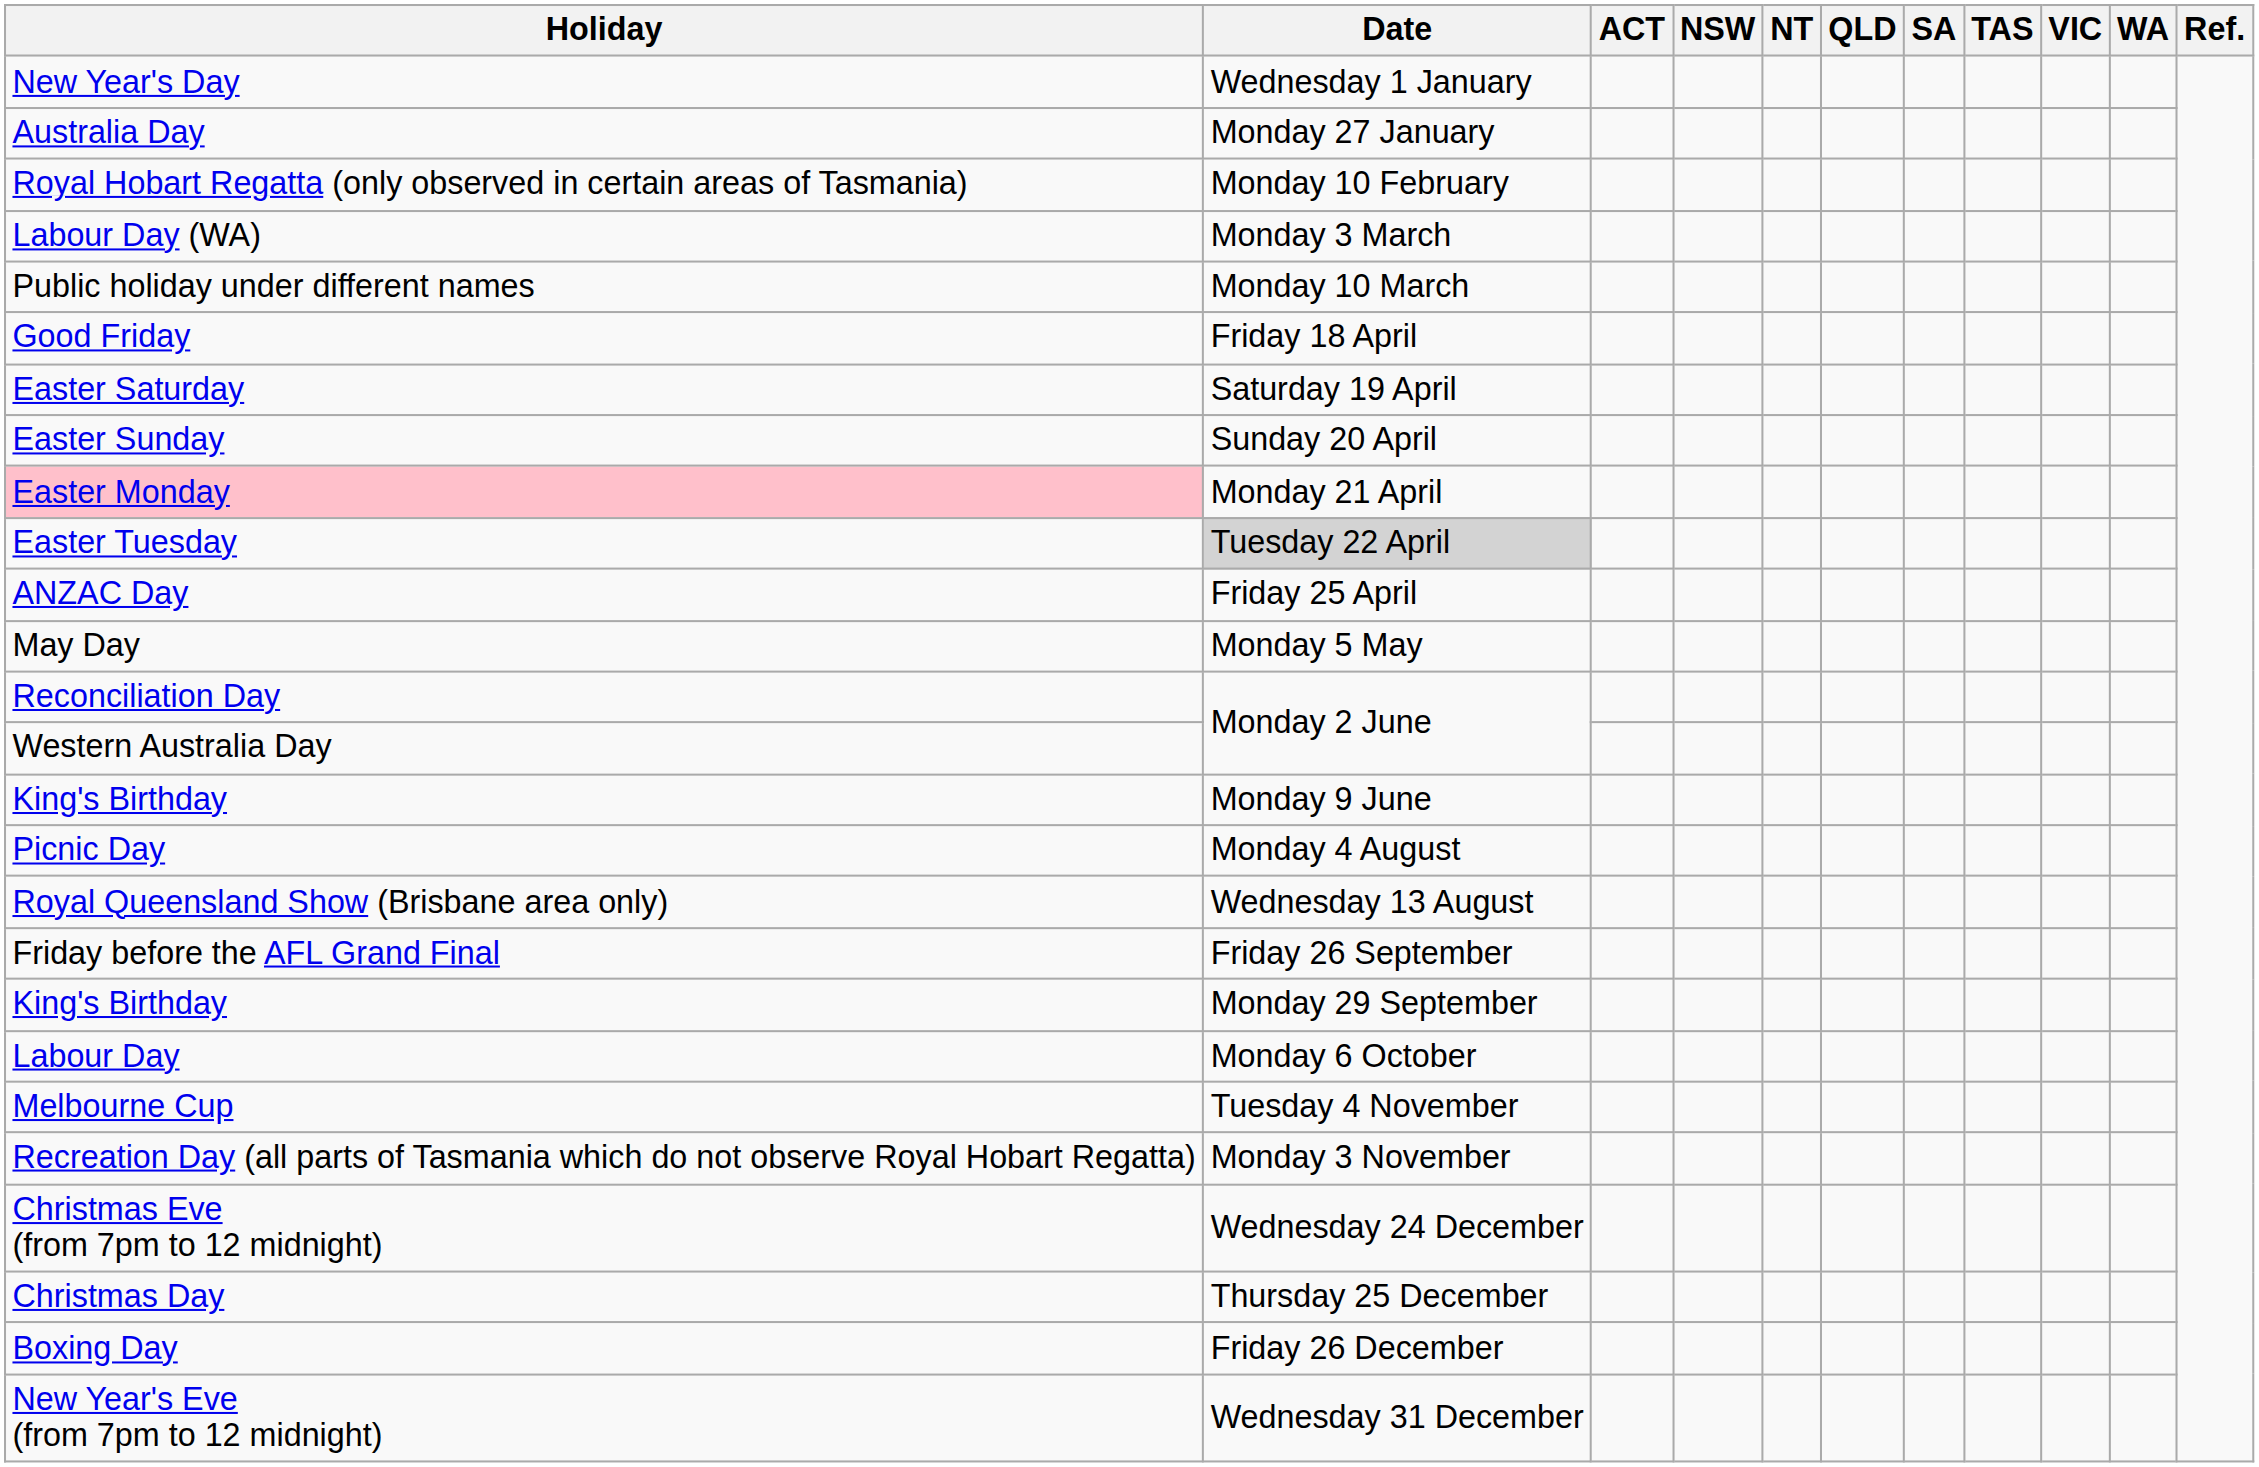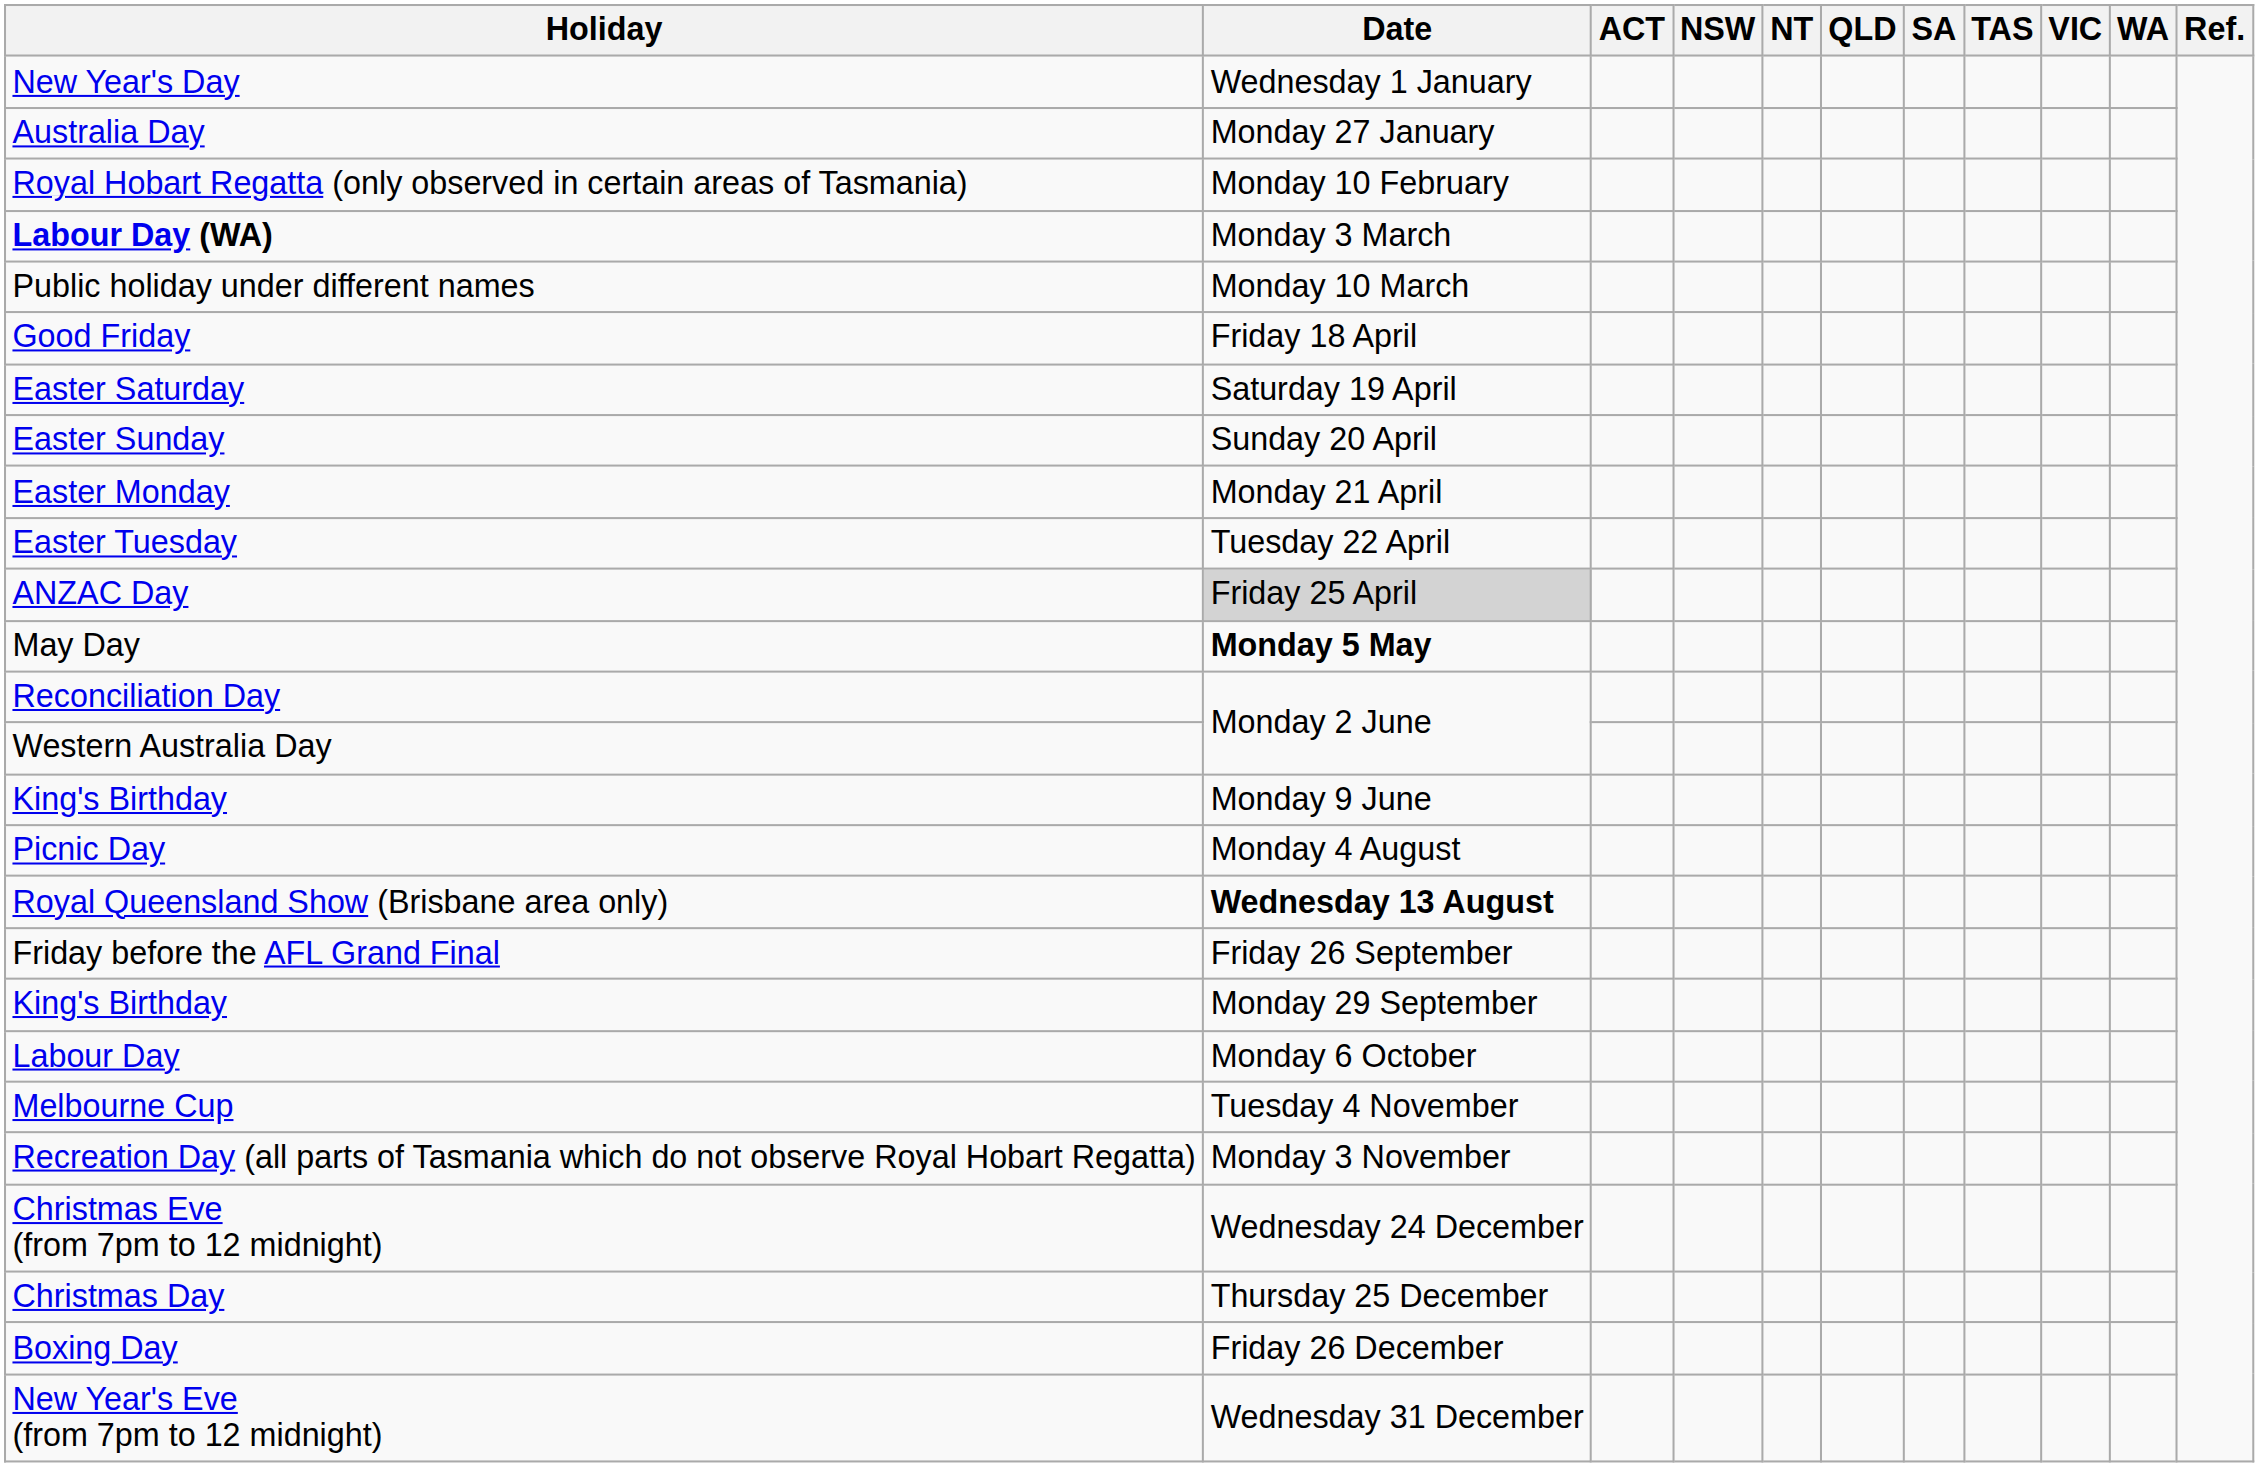(137, 235) normal -> (143, 235) bold
(121, 491) pink background -> (121, 491) no background
(1330, 542) lightgrey background -> (1330, 542) no background
(1314, 593) no background -> (1314, 593) lightgrey background
(1317, 645) normal -> (1321, 645) bold
(1372, 901) normal -> (1382, 901) bold
